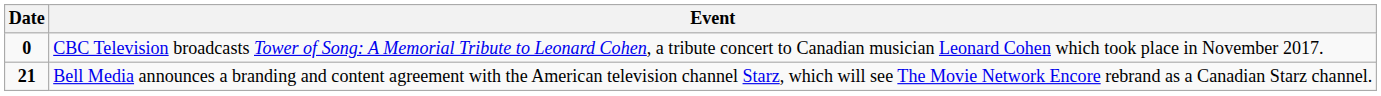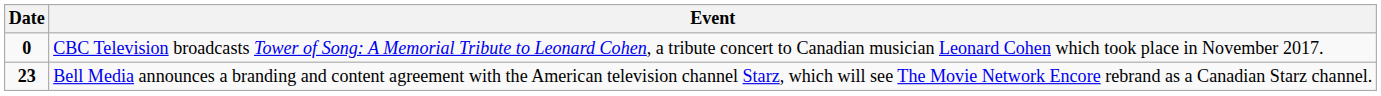(27, 76) 21 -> (27, 76) 23
